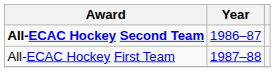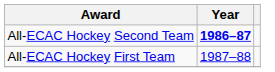(106, 35) bold -> (101, 35) normal
(236, 35) normal -> (225, 35) bold
